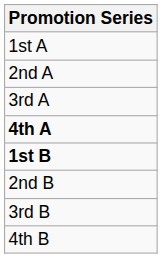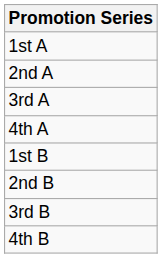(30, 128) bold -> (28, 128) normal
(30, 156) bold -> (28, 156) normal
